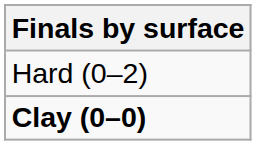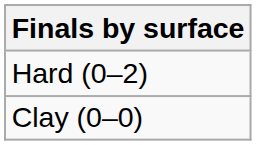(79, 118) bold -> (77, 118) normal
